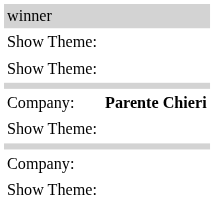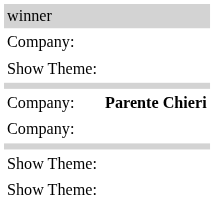(52, 42) Show Theme: -> (41, 42) Company:
(52, 129) Show Theme: -> (41, 129) Company:
(41, 163) Company: -> (52, 163) Show Theme:
